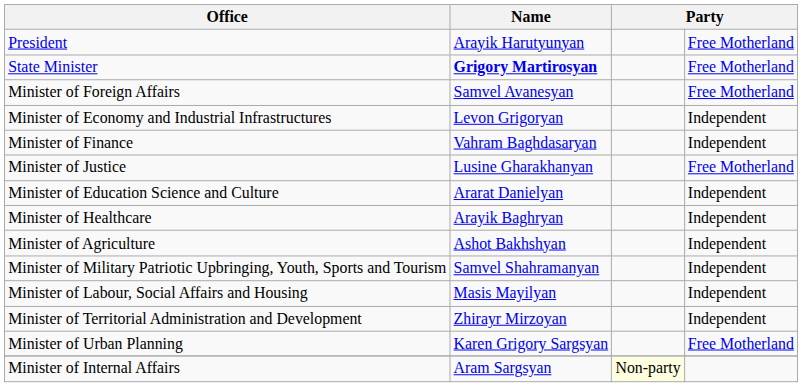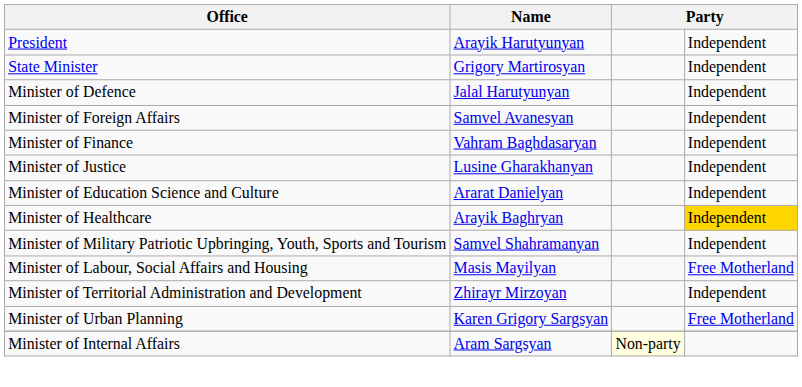(741, 42) Free Motherland -> (727, 42) Independent
(525, 67) bold -> (519, 67) normal
(741, 67) Free Motherland -> (727, 67) Independent
+ row: (72, 92)
(741, 92) Free Motherland -> (727, 117) Independent
- row: (170, 117)
(741, 167) Free Motherland -> (727, 167) Independent
(727, 218) no background -> (727, 218) gold background
- row: (82, 243)
(727, 293) Independent -> (741, 268) Free Motherland
